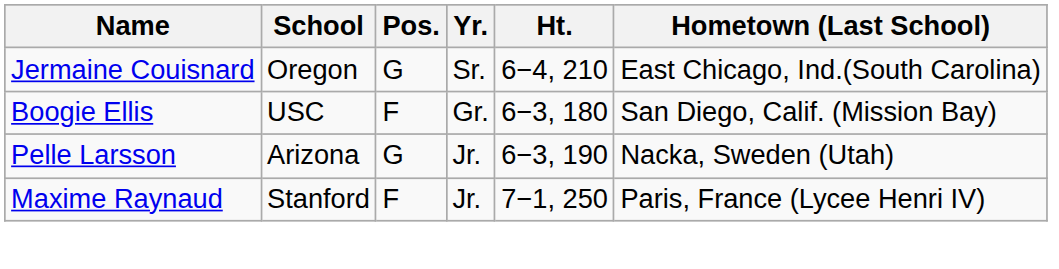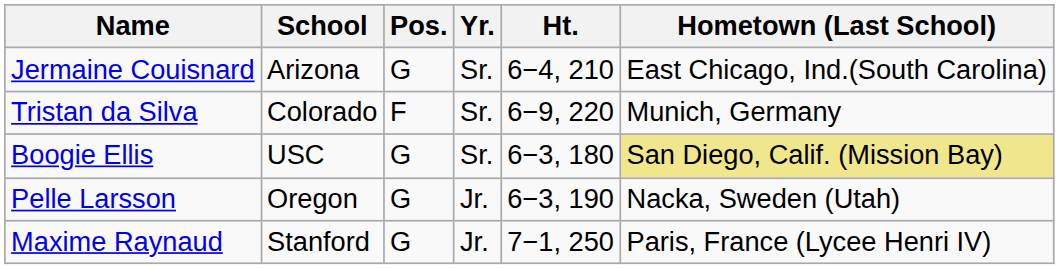(312, 69) Oregon -> (313, 69) Arizona
+ row: (104, 112)
(391, 112) F -> (401, 155) G
(471, 112) Gr. -> (477, 155) Sr.
(809, 112) no background -> (815, 155) khaki background
(313, 155) Arizona -> (312, 198) Oregon
(391, 198) F -> (401, 241) G
